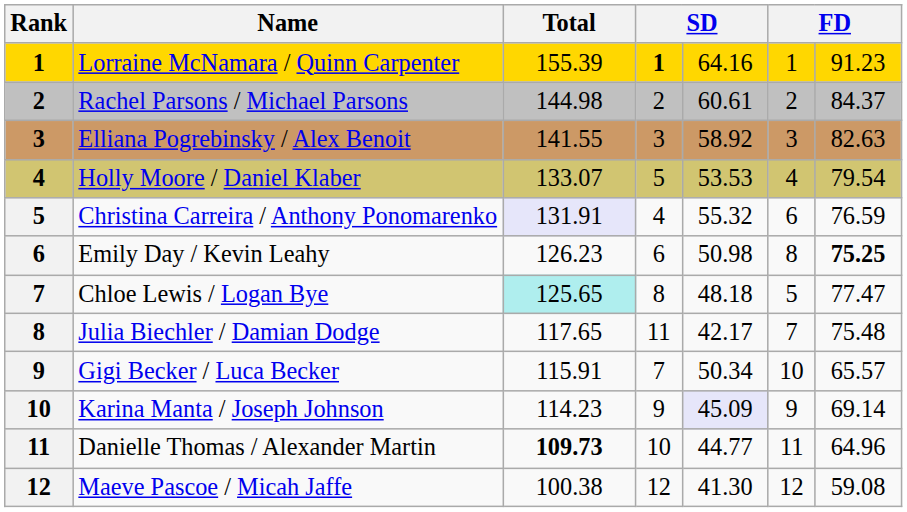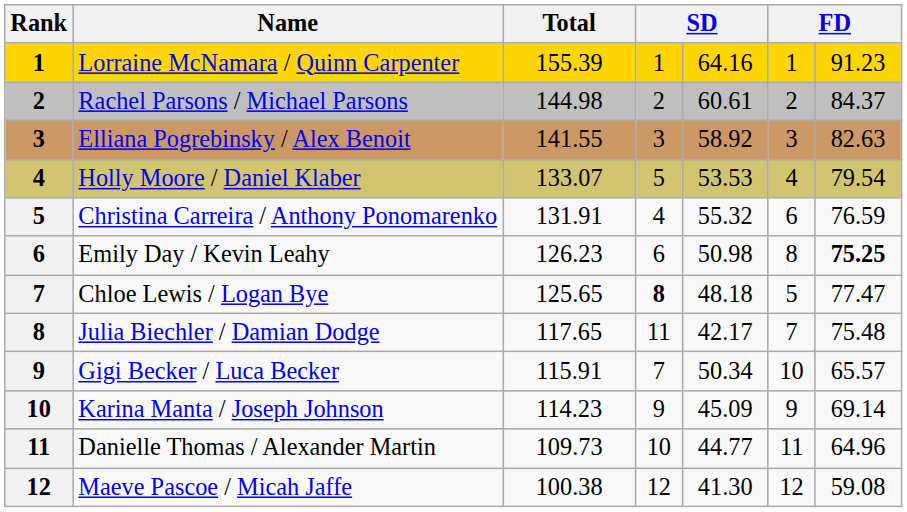(659, 62) bold -> (659, 62) normal
(569, 216) lavender background -> (569, 216) no background
(569, 293) paleturquoise background -> (569, 293) no background
(659, 293) normal -> (659, 293) bold
(725, 409) lavender background -> (725, 409) no background
(569, 448) bold -> (569, 448) normal
